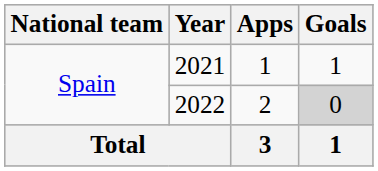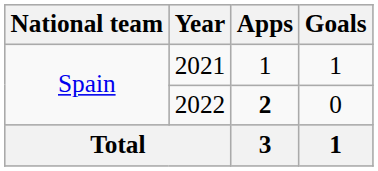(265, 104) normal -> (265, 104) bold
(336, 104) lightgrey background -> (336, 104) no background
